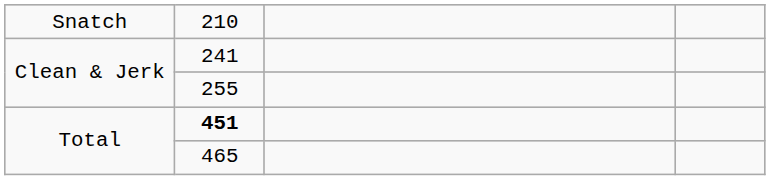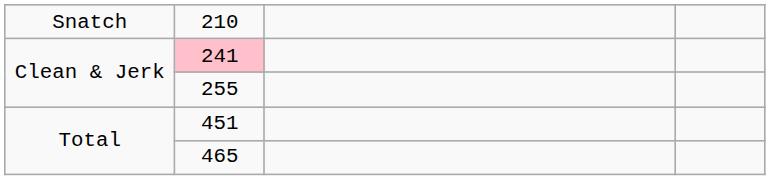(220, 56) no background -> (220, 56) pink background
(220, 123) bold -> (220, 123) normal
